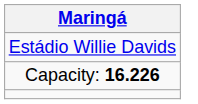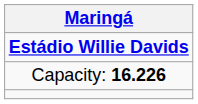(92, 47) normal -> (99, 47) bold
